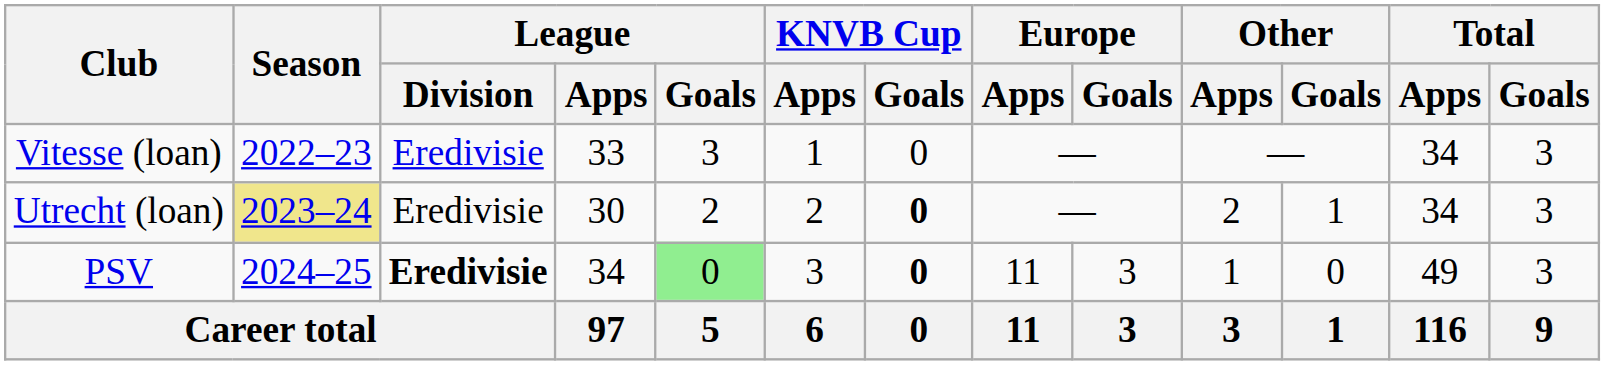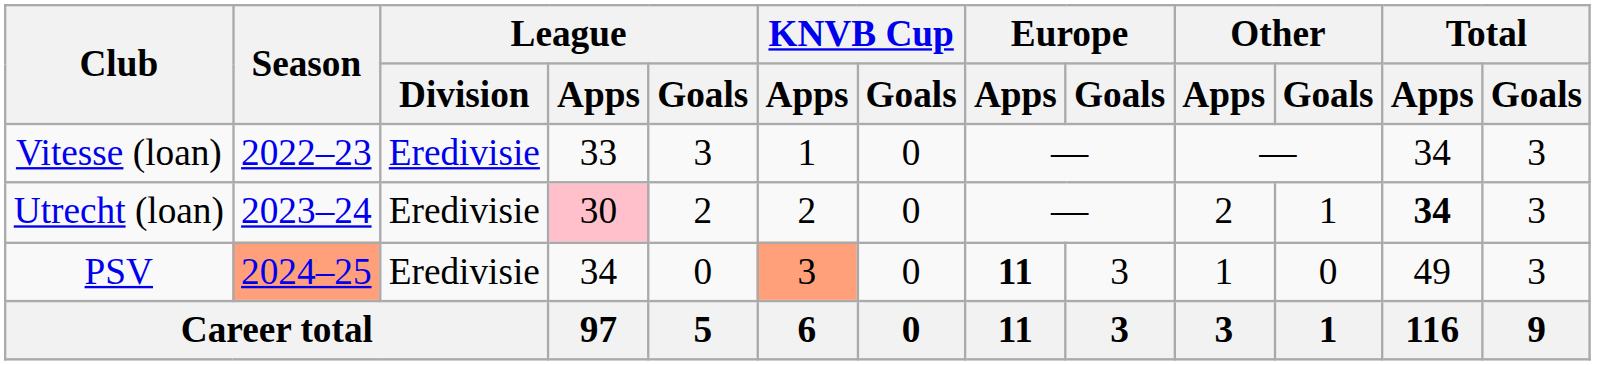(306, 211) khaki background -> (306, 211) no background
(606, 211) no background -> (599, 211) pink background
(919, 211) bold -> (911, 211) normal
(1440, 211) normal -> (1432, 211) bold
(306, 270) no background -> (306, 270) lightsalmon background
(468, 270) bold -> (464, 270) normal
(710, 270) lightgreen background -> (703, 270) no background
(815, 270) no background -> (807, 270) lightsalmon background
(919, 270) bold -> (911, 270) normal
(1023, 270) normal -> (1015, 270) bold
